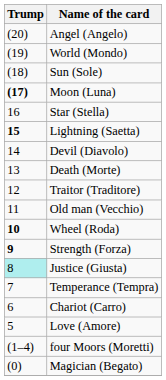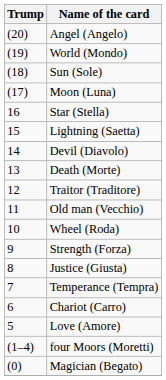(17, 92) bold -> (17, 92) normal
(13, 131) bold -> (13, 131) normal
(13, 229) bold -> (13, 229) normal
(10, 248) bold -> (10, 248) normal
(10, 268) paleturquoise background -> (10, 268) no background
